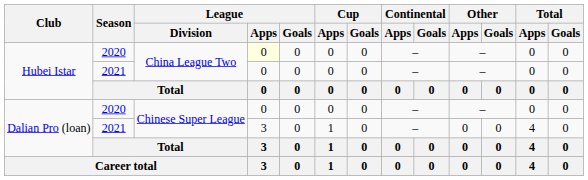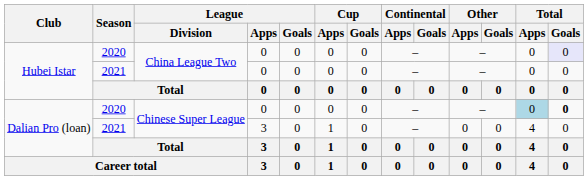(264, 52) lightyellow background -> (264, 52) no background
(566, 52) no background -> (566, 52) lavender background
(532, 109) no background -> (532, 109) lightblue background
(566, 109) normal -> (566, 109) bold
